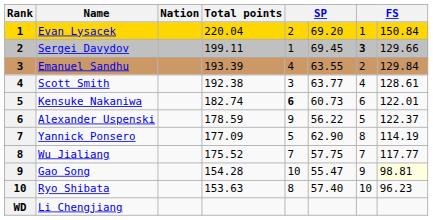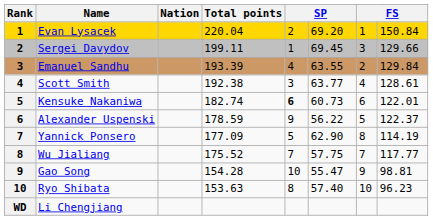(362, 48) bold -> (362, 48) normal
(396, 171) lightyellow background -> (396, 171) no background
